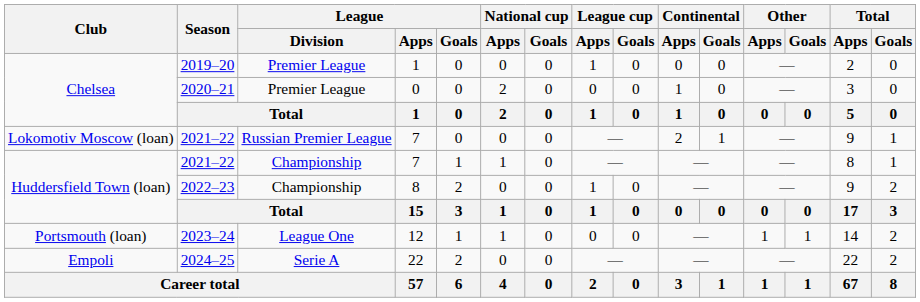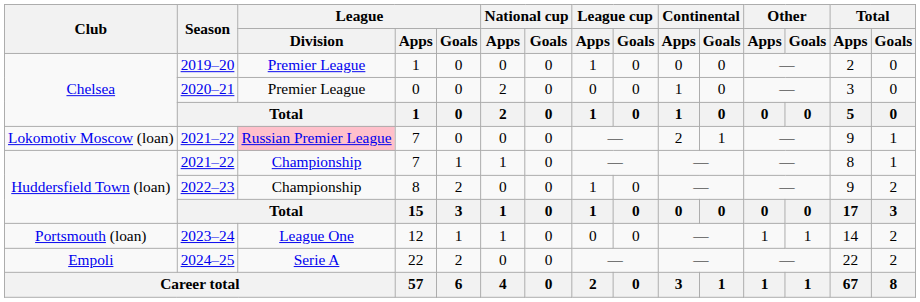(317, 138) no background -> (317, 138) pink background
